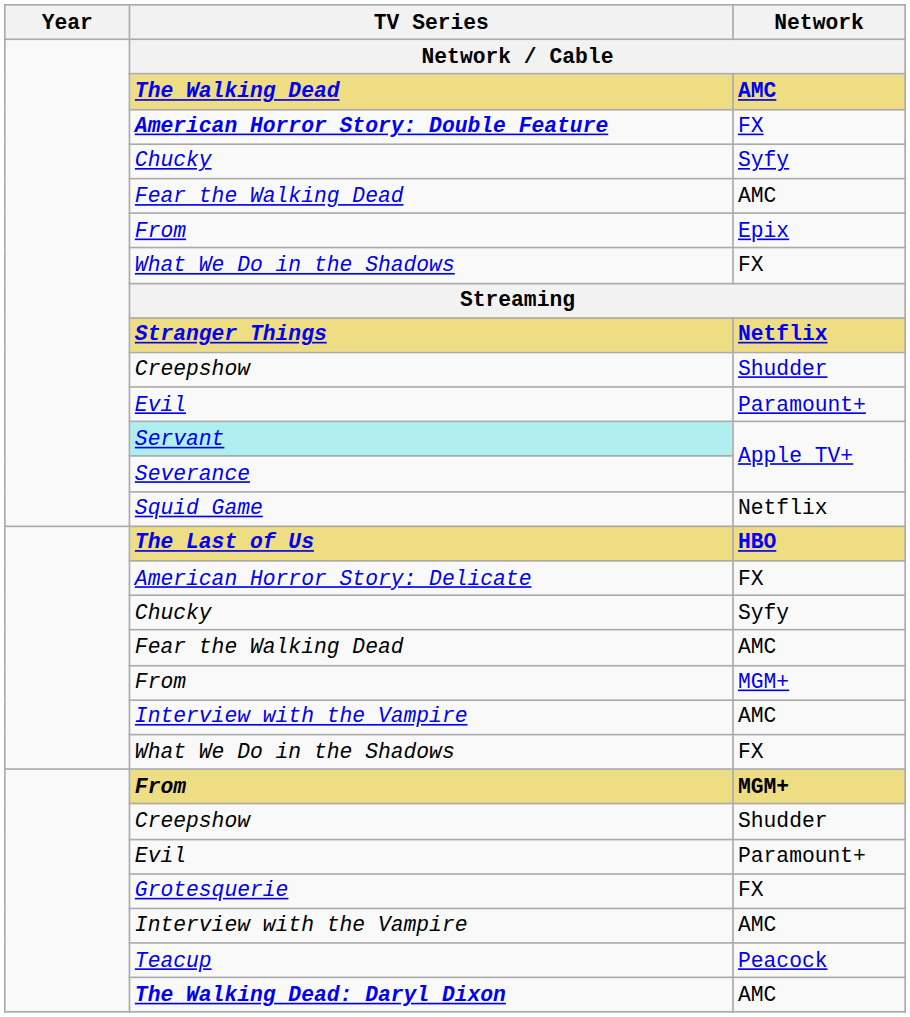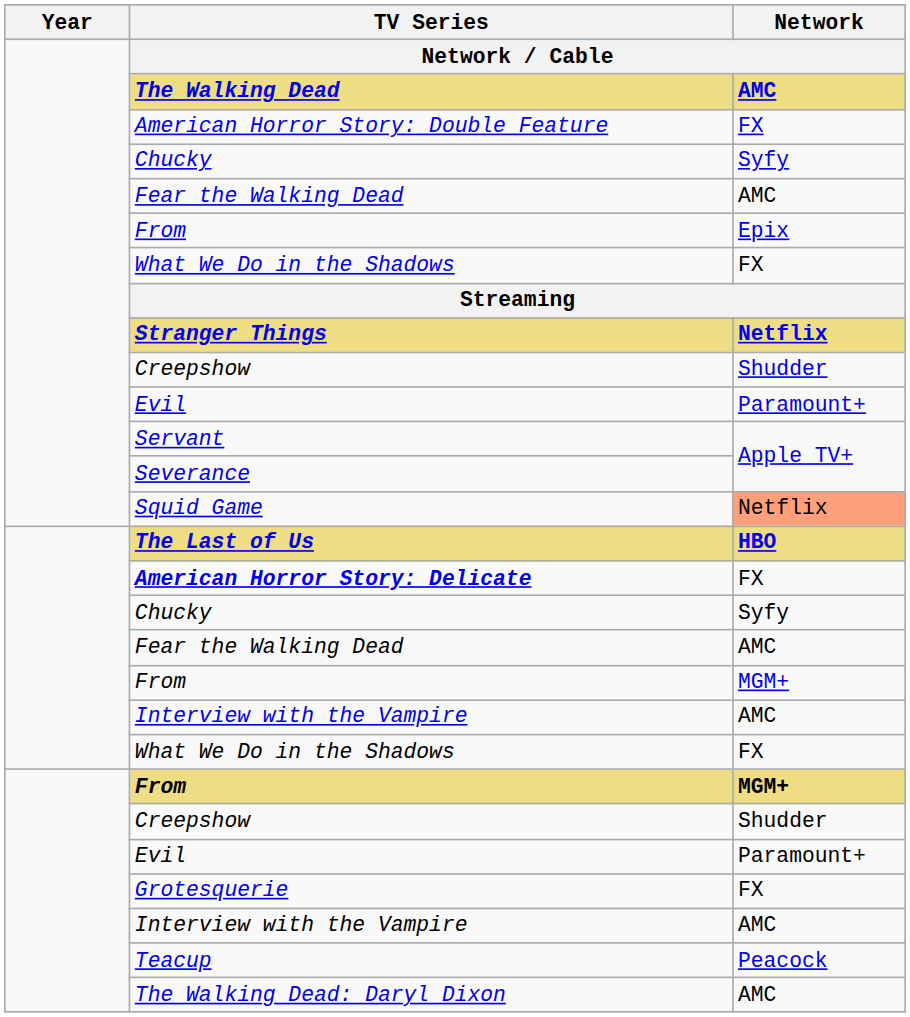(372, 126) bold -> (372, 126) normal
(180, 439) paleturquoise background -> (180, 439) no background
(783, 509) no background -> (783, 509) lightsalmon background
(333, 578) normal -> (333, 578) bold
(320, 995) bold -> (320, 995) normal
